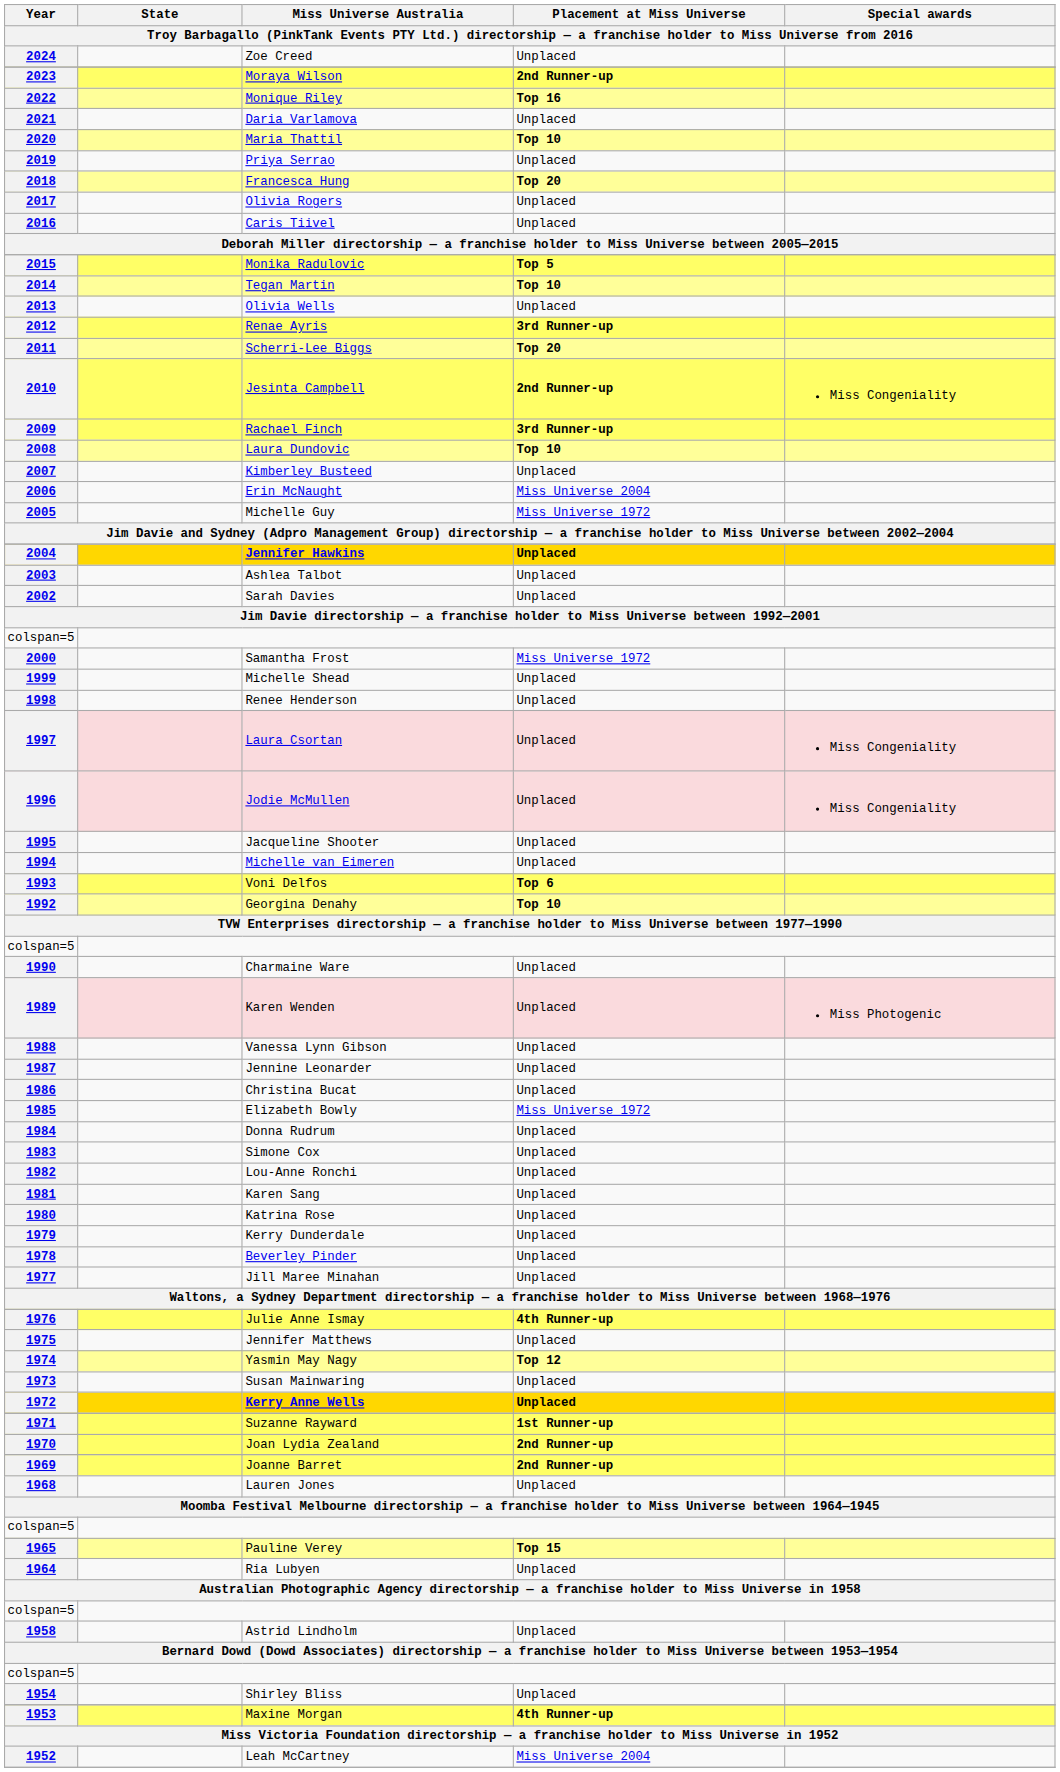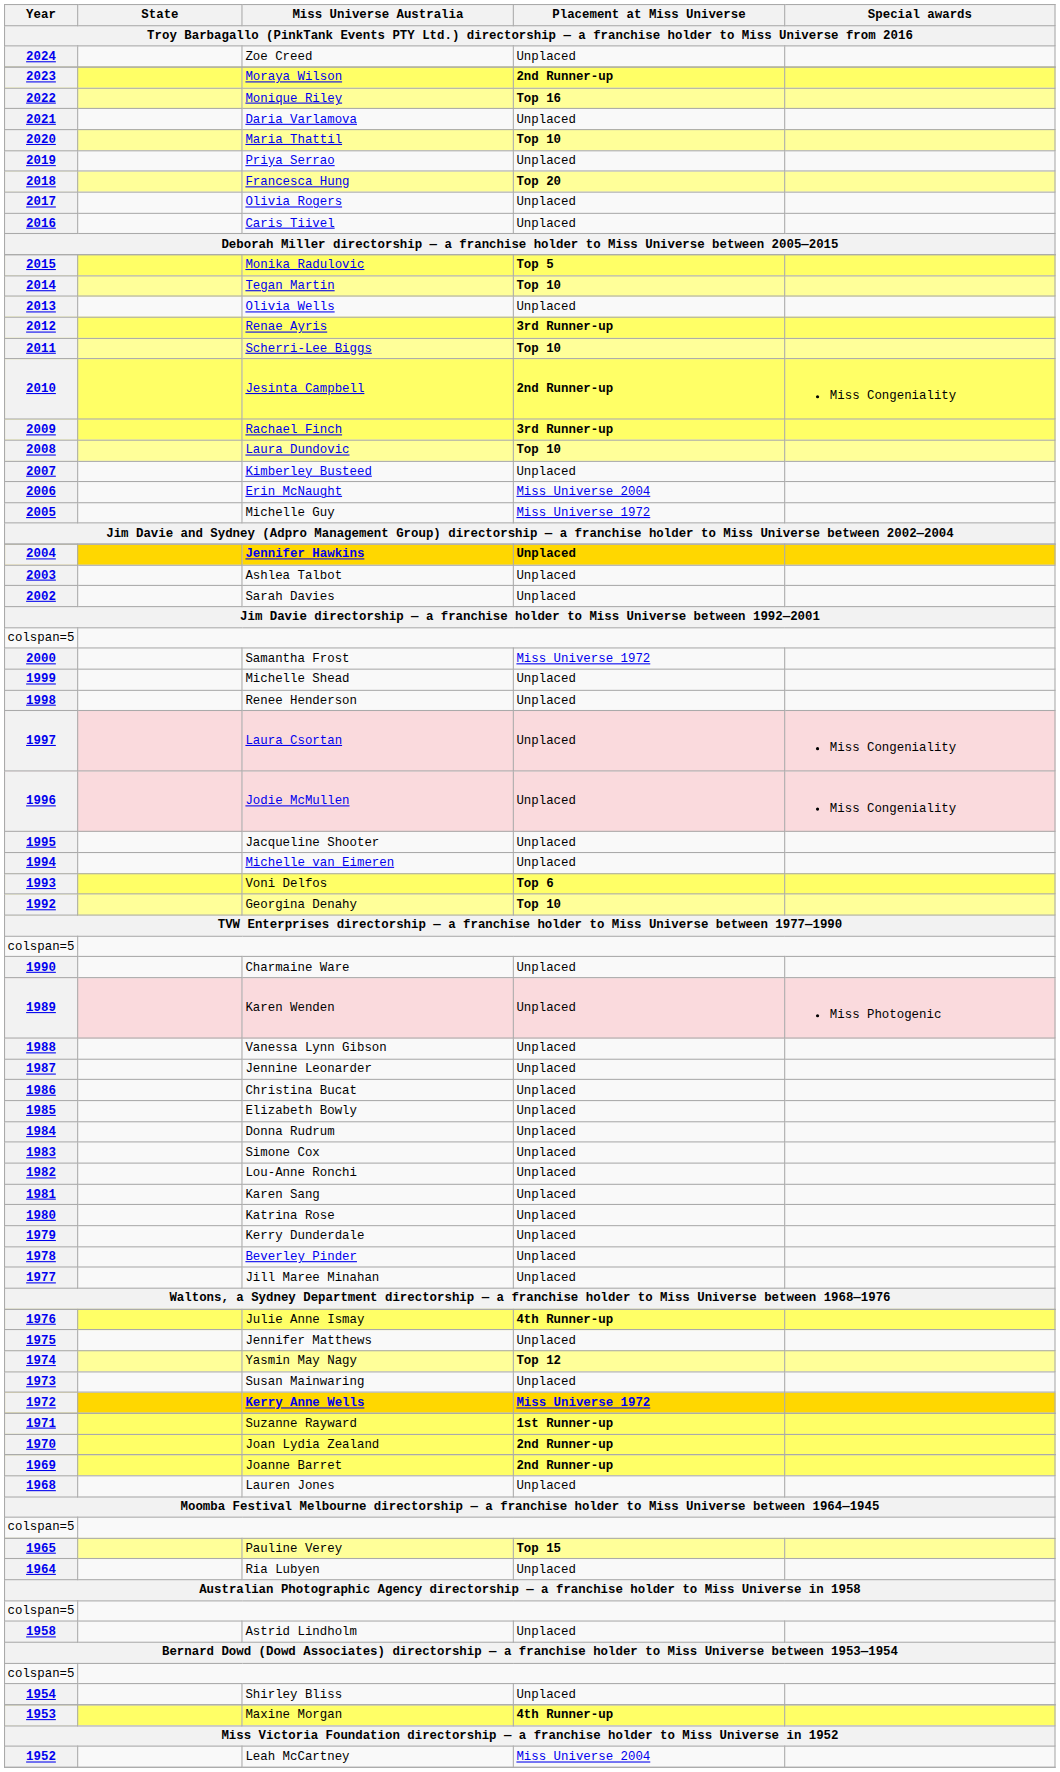(539, 348) Top 20 -> (539, 348) Top 10
(583, 1111) Miss Universe 1972 -> (546, 1111) Unplaced
(546, 1402) Unplaced -> (583, 1402) Miss Universe 1972
